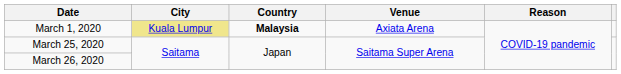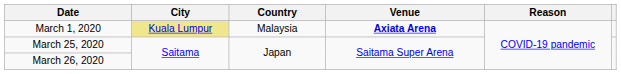(277, 28) bold -> (277, 28) normal
(405, 28) normal -> (405, 28) bold
